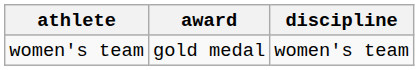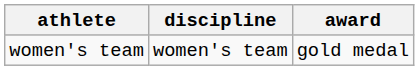columns swapped: (342, 20) <-> (209, 20)
